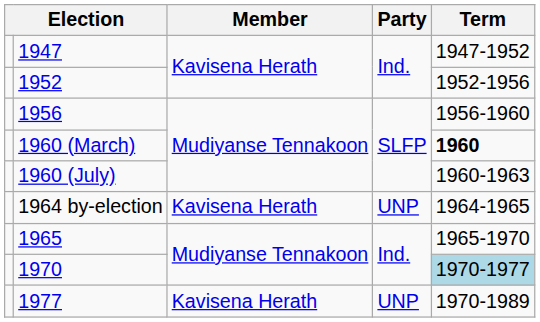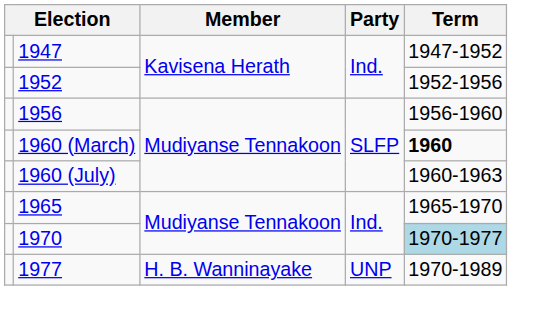- row: (90, 207)
(244, 301) Kavisena Herath -> (228, 269) H. B. Wanninayake
